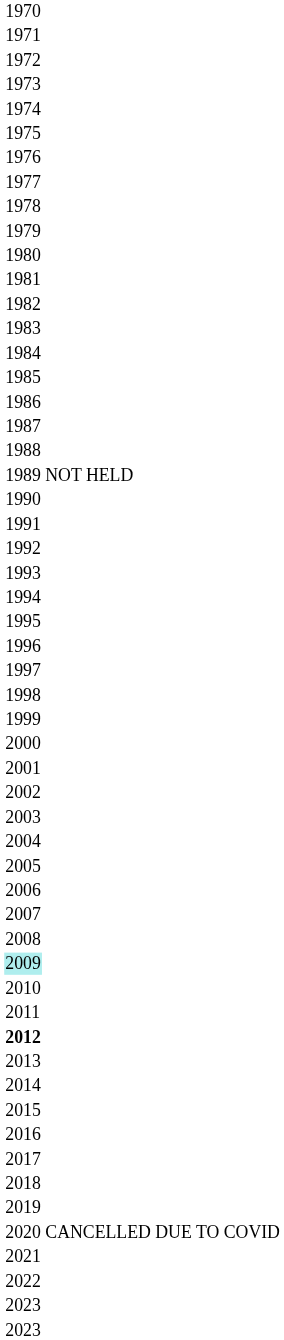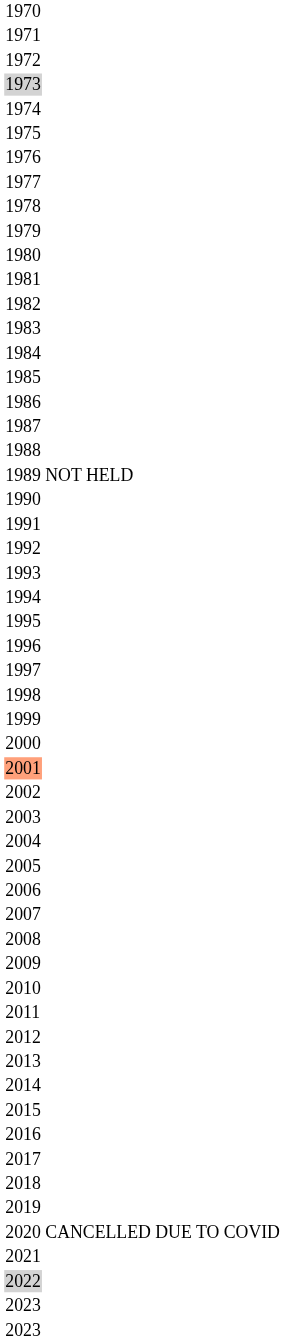(23, 84) no background -> (23, 84) lightgrey background
(23, 768) no background -> (23, 768) lightsalmon background
(23, 963) paleturquoise background -> (23, 963) no background
(23, 1036) bold -> (23, 1036) normal
(23, 1281) no background -> (23, 1281) lightgrey background
